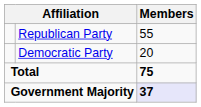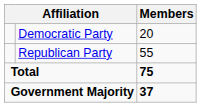rows swapped: (65, 33) <-> (65, 53)
(146, 92) lavender background -> (146, 92) no background
